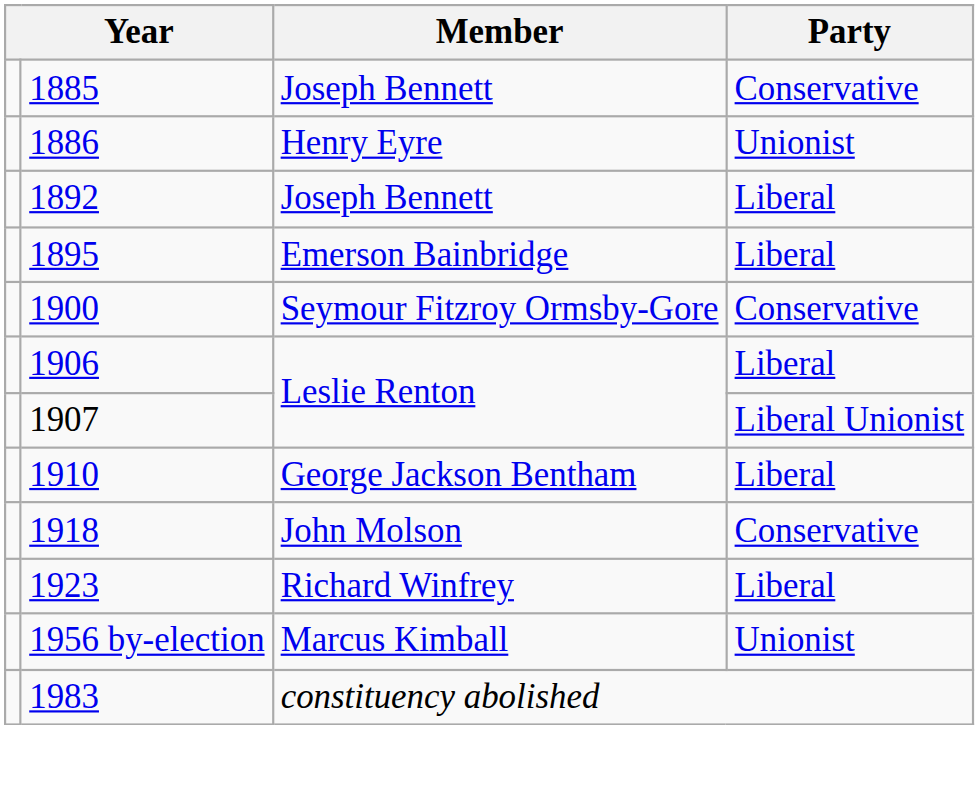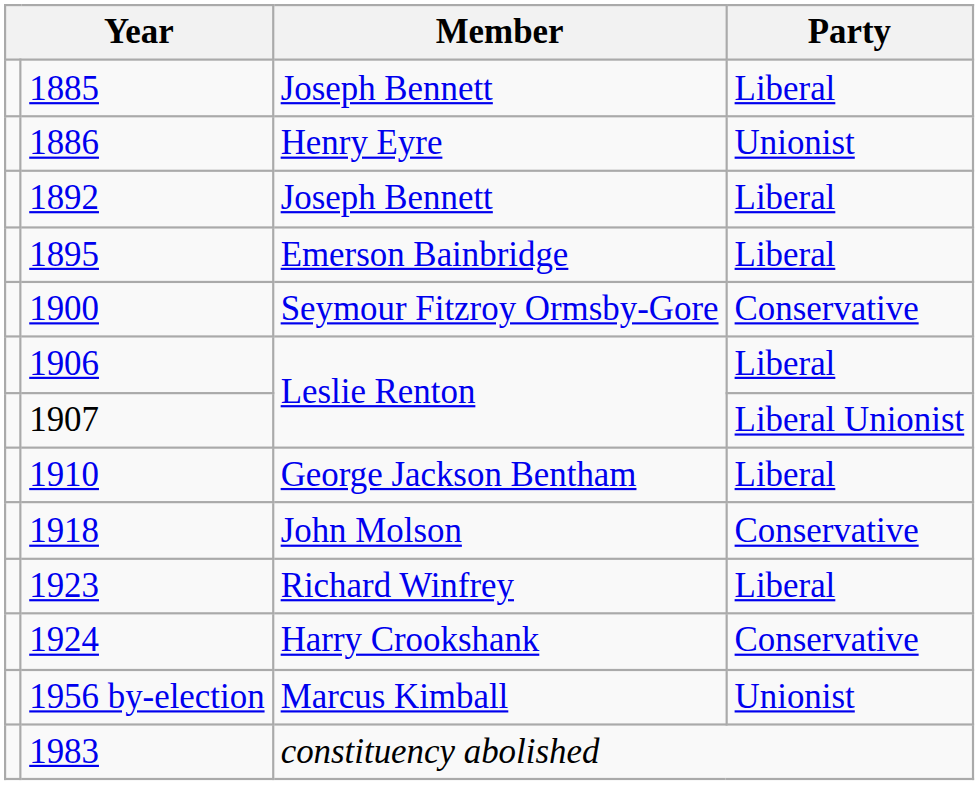(827, 87) Conservative -> (785, 87) Liberal
+ row: (64, 640)
